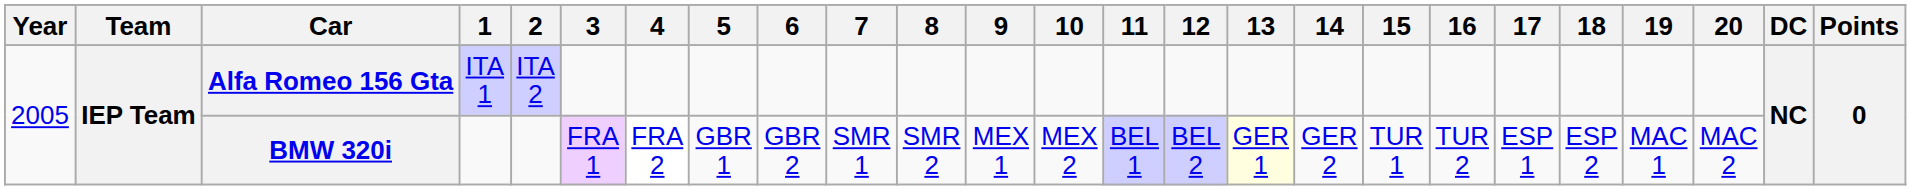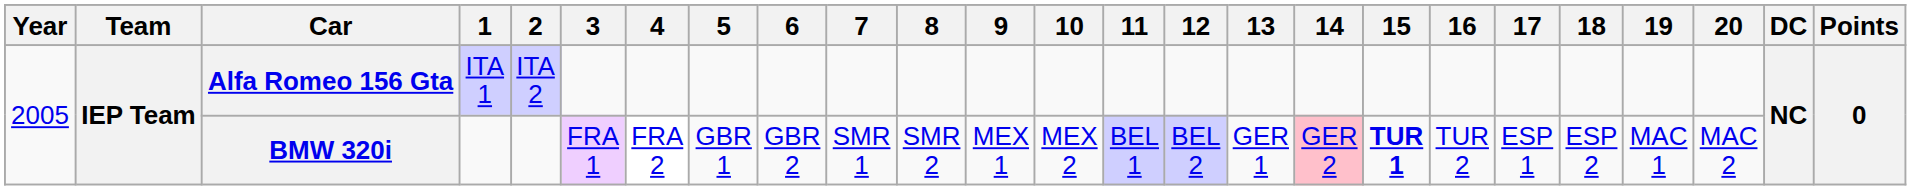(1261, 150) lightyellow background -> (1261, 150) no background
(1329, 150) no background -> (1329, 150) pink background
(1397, 150) normal -> (1397, 150) bold
